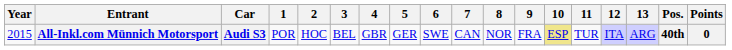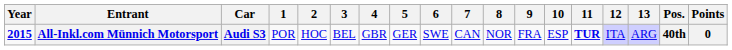(20, 34) normal -> (20, 34) bold
(558, 34) khaki background -> (558, 34) no background
(586, 34) normal -> (587, 34) bold
